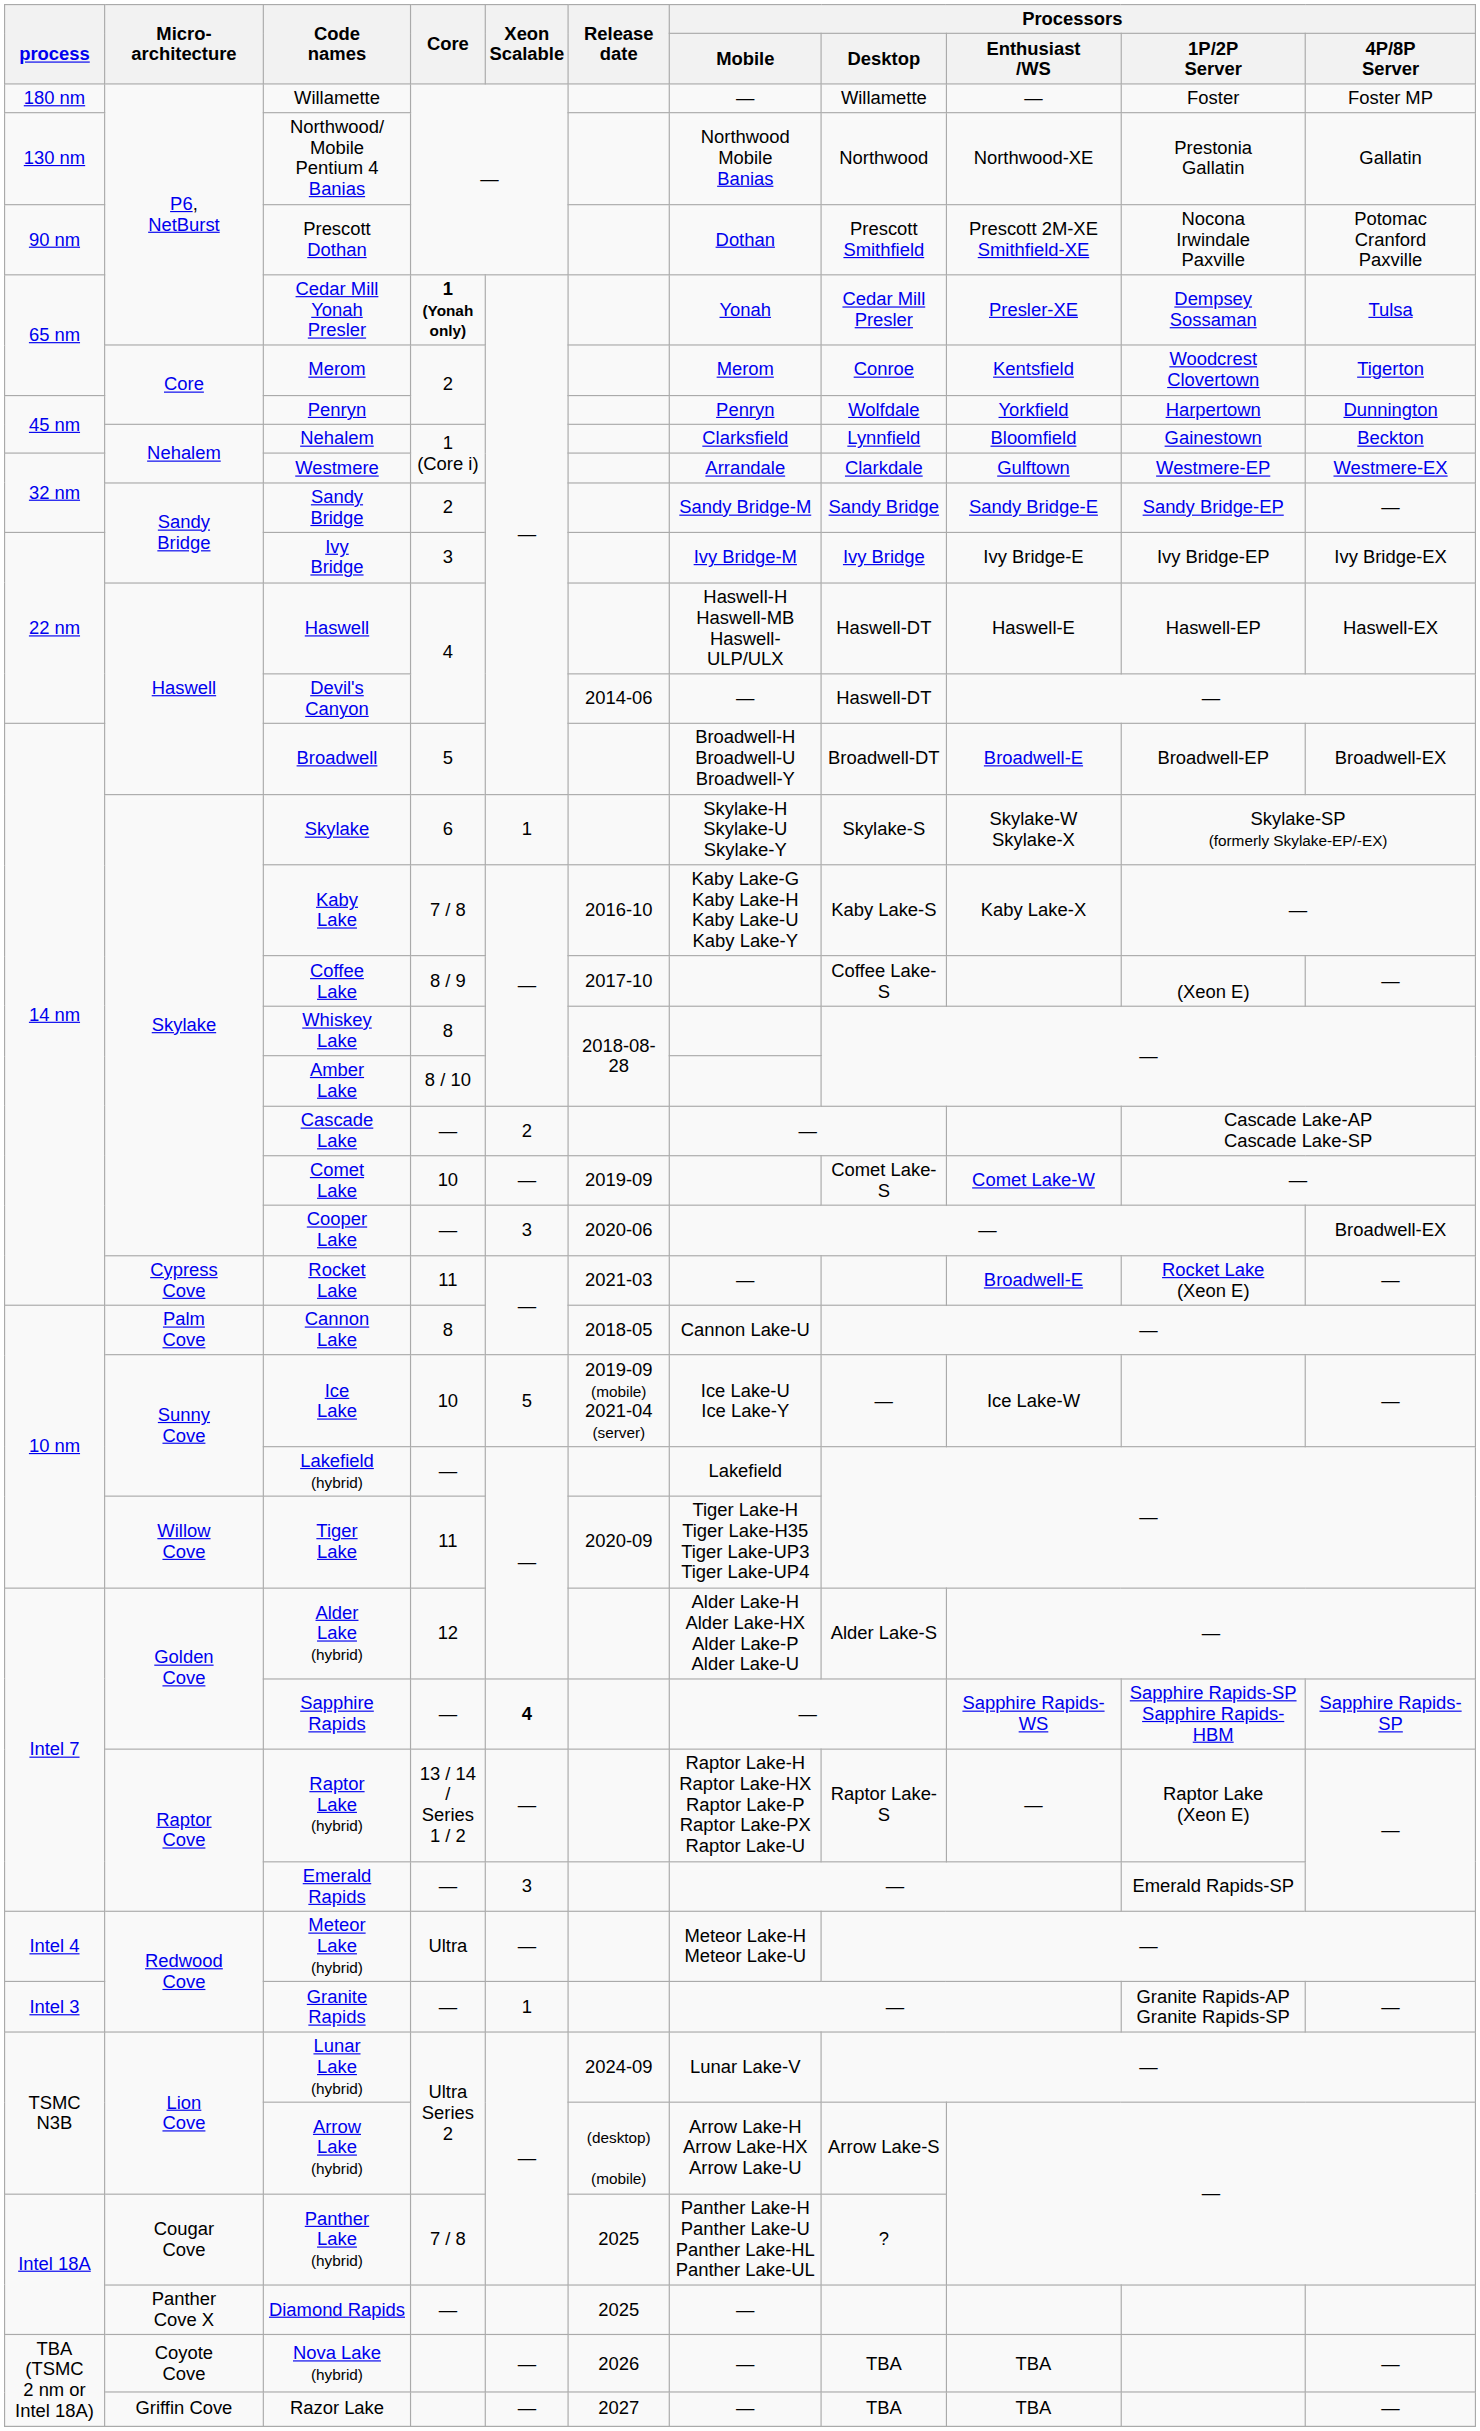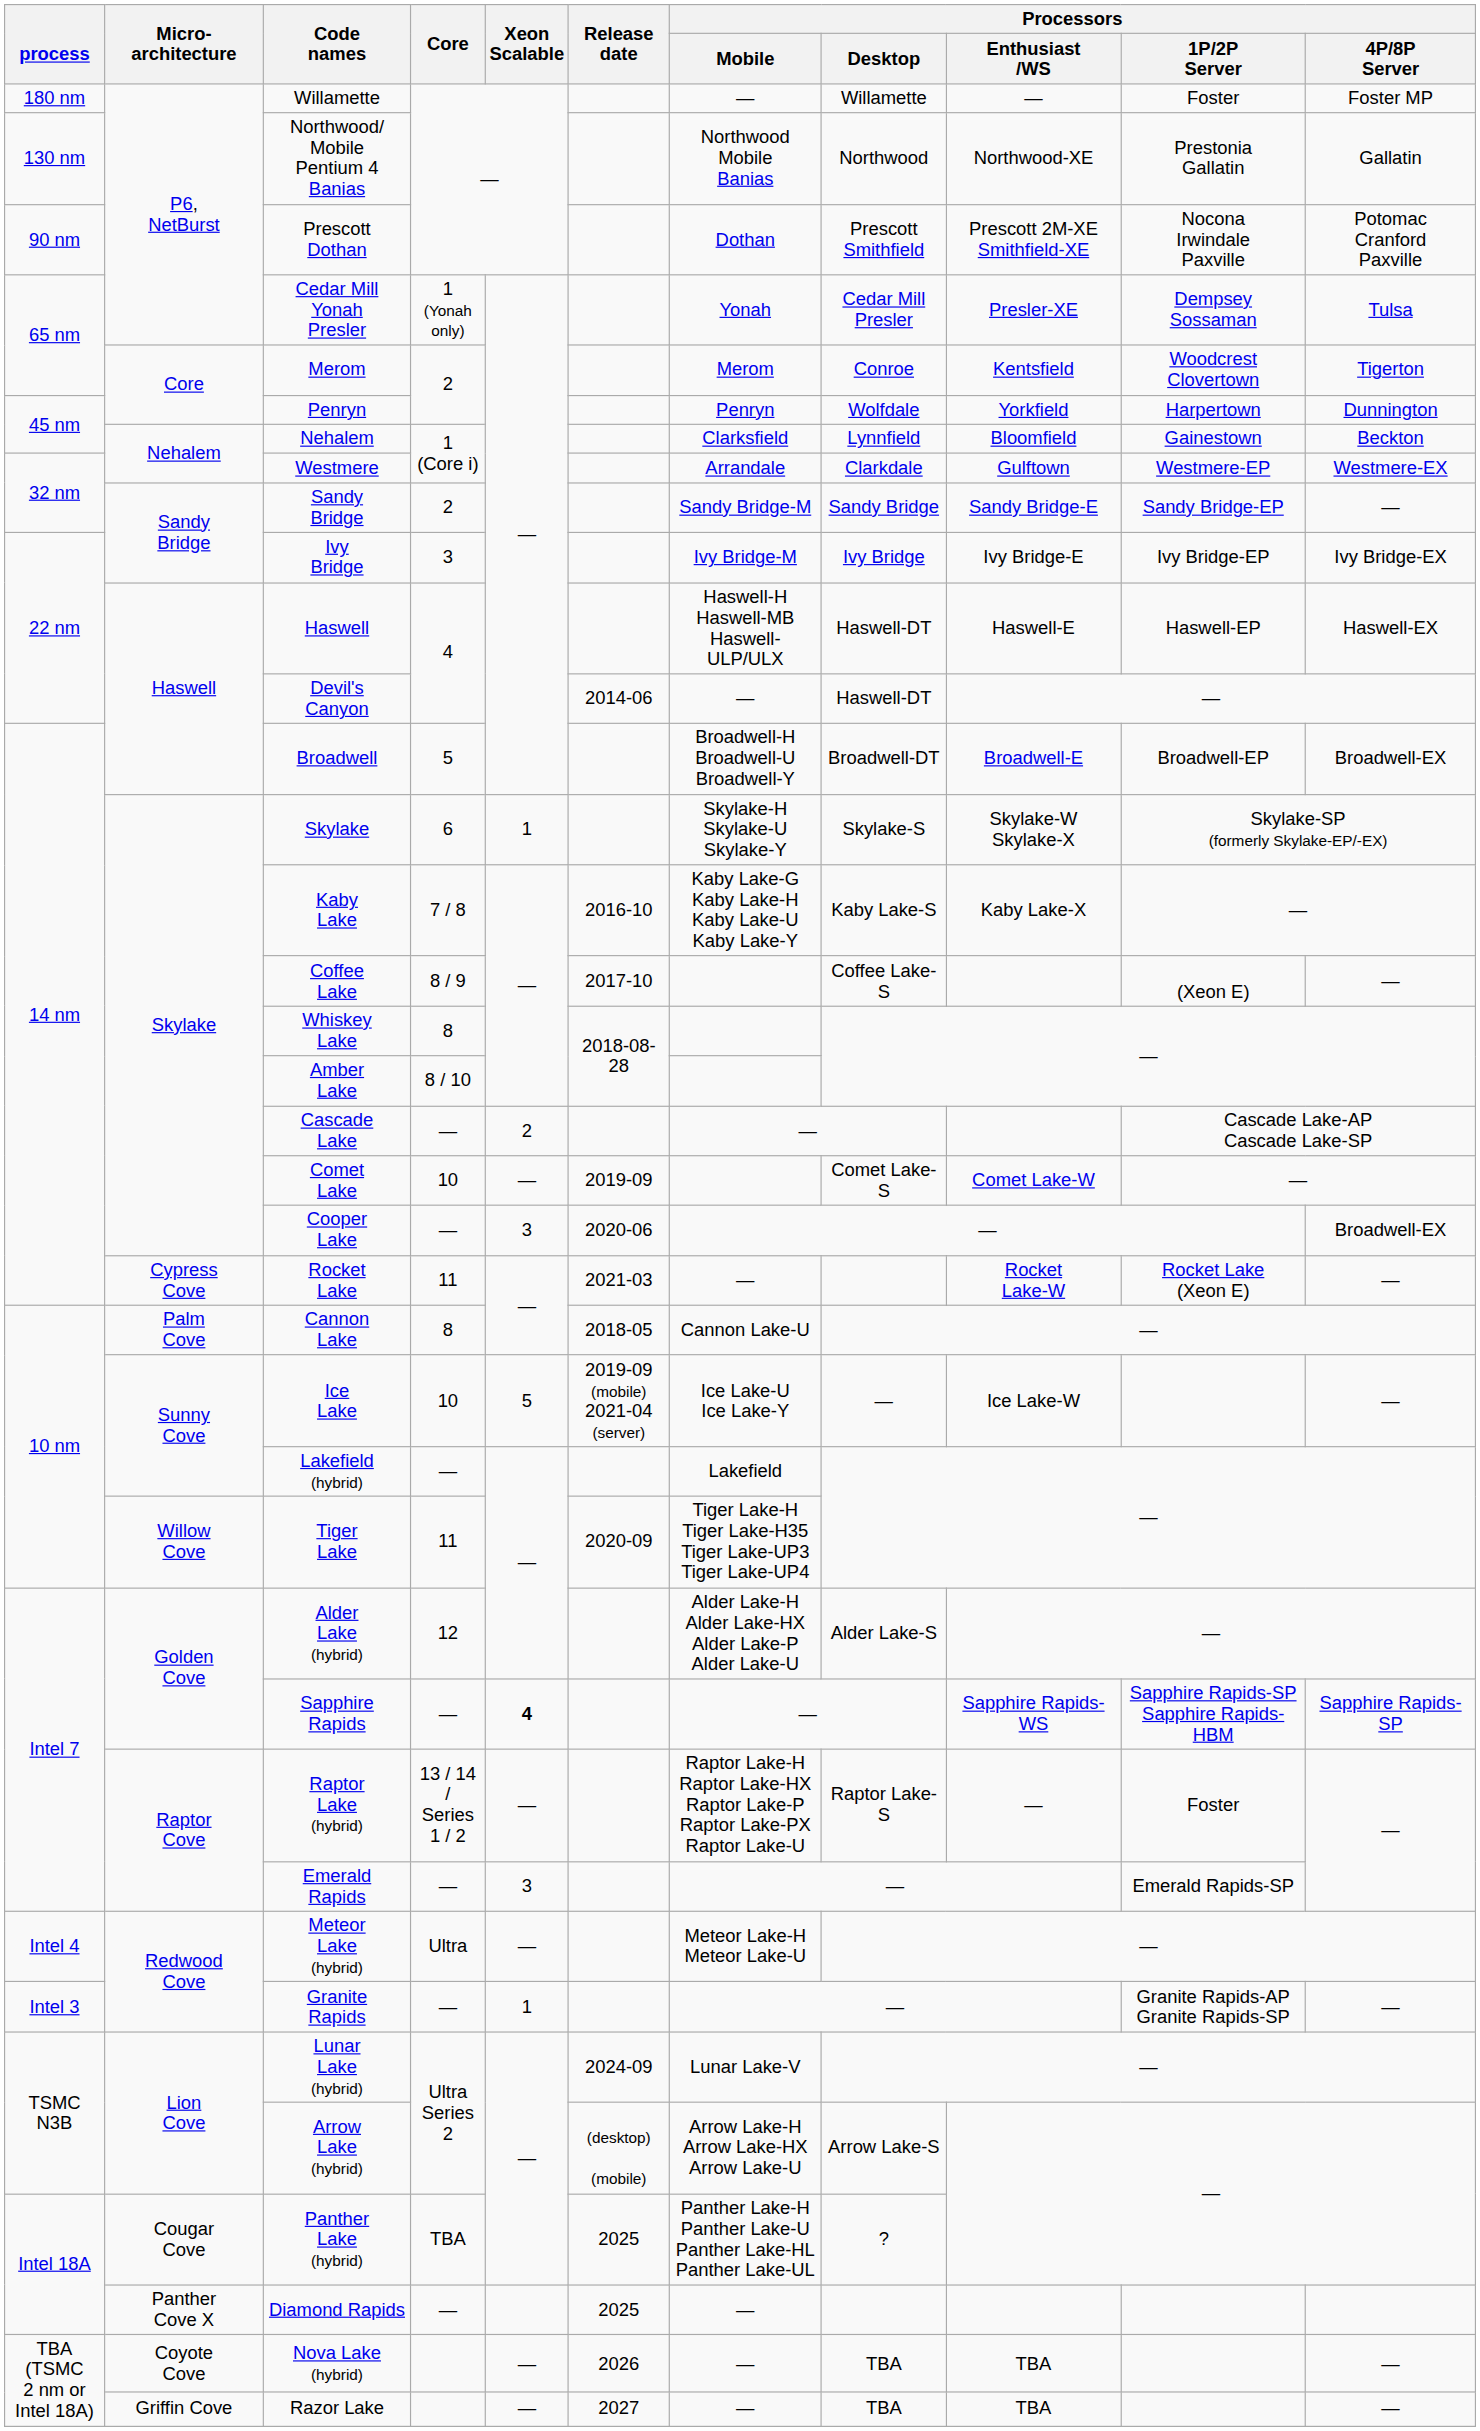(448, 309) bold -> (448, 309) normal
(1033, 1280) Broadwell-E -> (1033, 1280) Rocket Lake-W
(1213, 1805) Raptor Lake (Xeon E) -> (1213, 1805) Foster
(448, 2239) 7 / 8 -> (448, 2239) TBA
